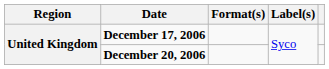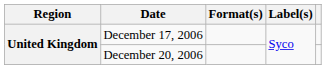(154, 34) bold -> (153, 34) normal
(154, 54) bold -> (153, 54) normal
